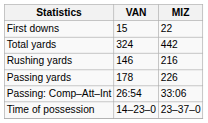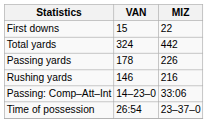rows swapped: (39, 61) <-> (39, 77)
(129, 94) 26:54 -> (136, 94) 14–23–0
(136, 110) 14–23–0 -> (129, 110) 26:54
